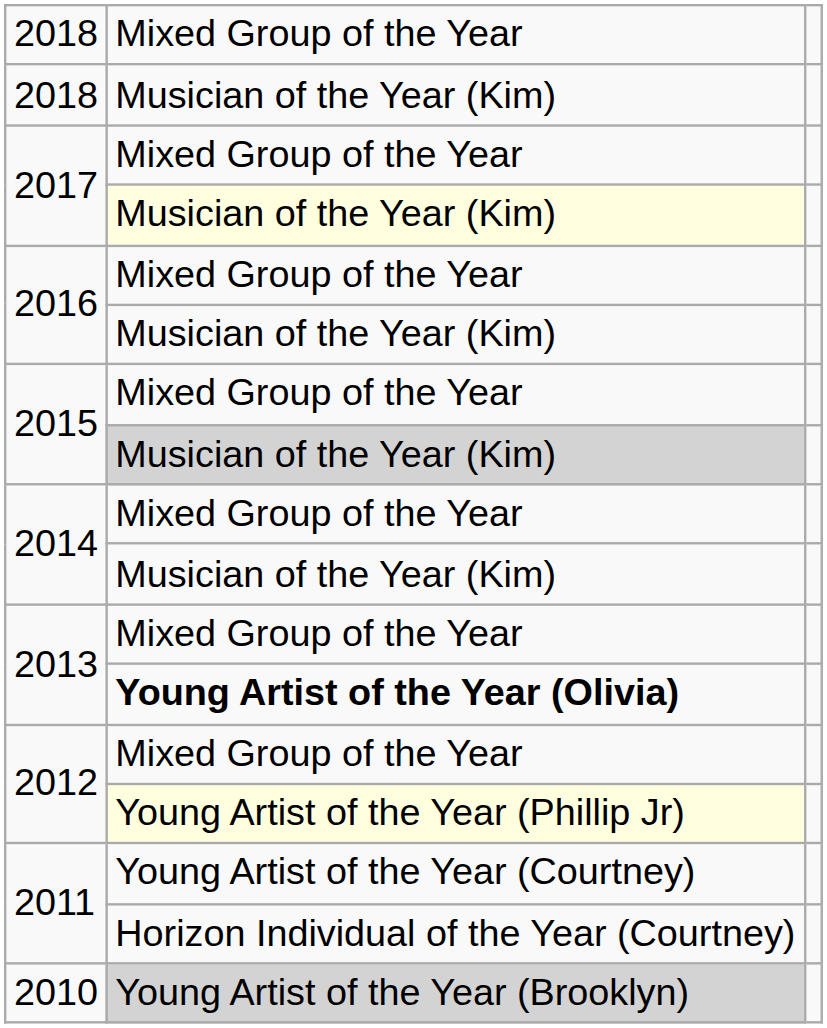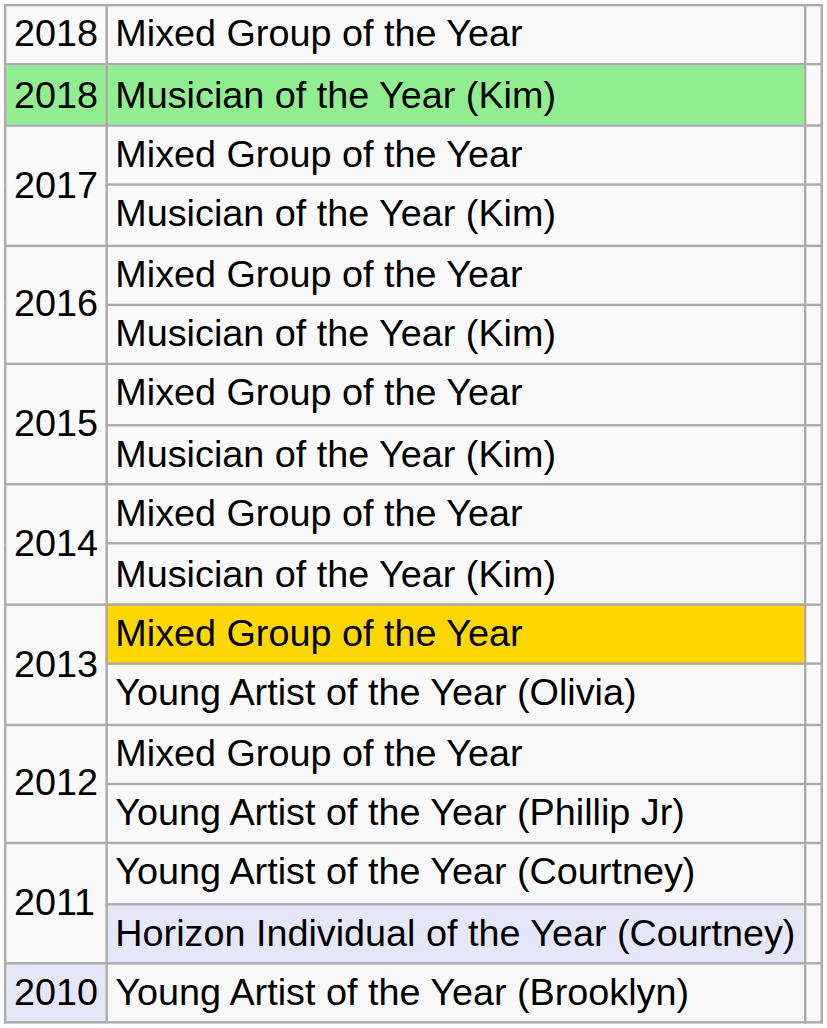(56, 94) no background -> (56, 94) lightgreen background
(336, 94) no background -> (336, 94) lightgreen background
(336, 214) lightyellow background -> (336, 214) no background
(336, 453) lightgrey background -> (336, 453) no background
(319, 633) no background -> (319, 633) gold background
(397, 693) bold -> (376, 693) normal
(400, 812) lightyellow background -> (400, 812) no background
(455, 932) no background -> (455, 932) lavender background
(56, 992) no background -> (56, 992) lavender background
(402, 992) lightgrey background -> (402, 992) no background
